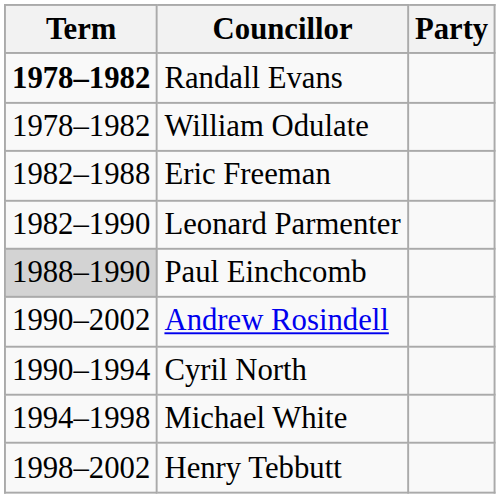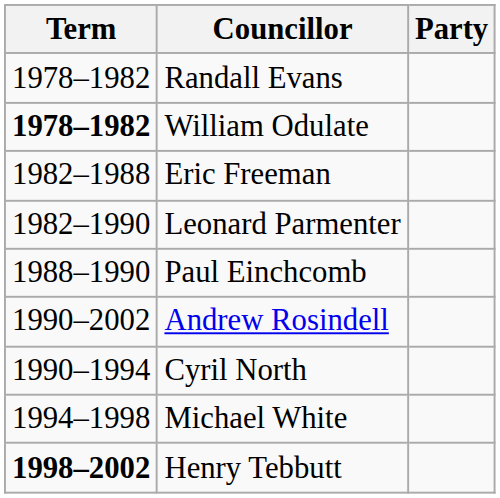(81, 77) bold -> (81, 77) normal
(81, 126) normal -> (81, 126) bold
(81, 272) lightgrey background -> (81, 272) no background
(81, 467) normal -> (81, 467) bold
